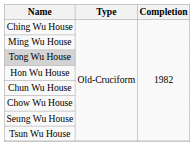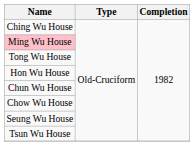(40, 42) no background -> (40, 42) pink background
(40, 57) lightgrey background -> (40, 57) no background
